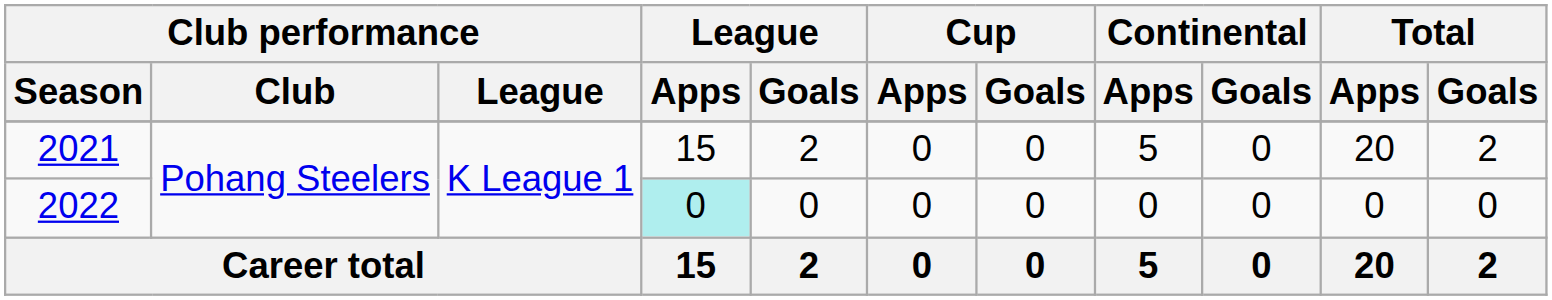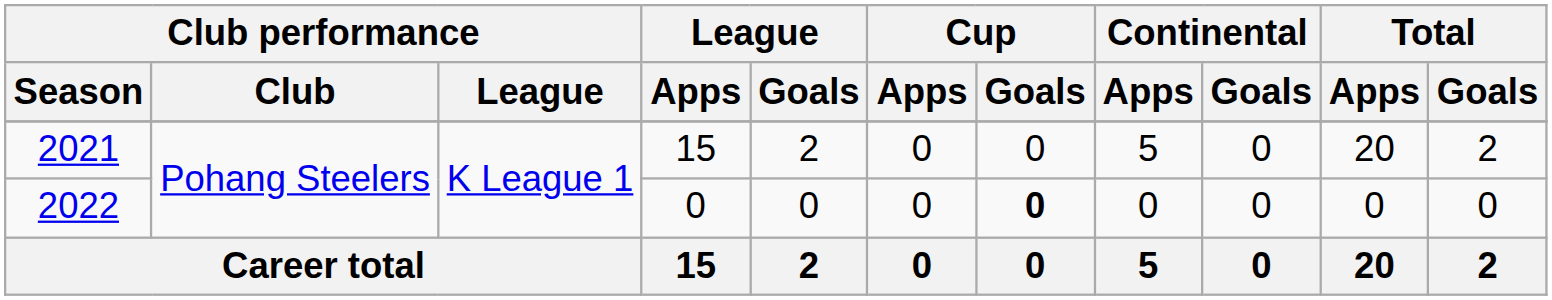(696, 206) paleturquoise background -> (696, 206) no background
(1035, 206) normal -> (1035, 206) bold
